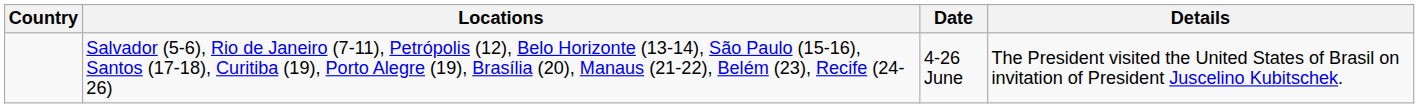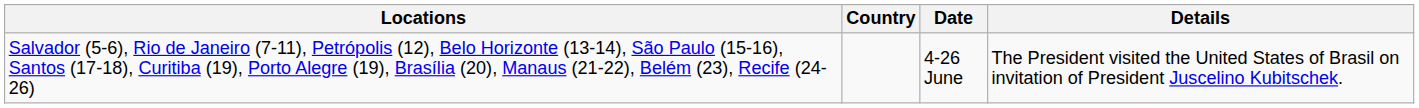columns swapped: (43, 18) <-> (501, 18)
